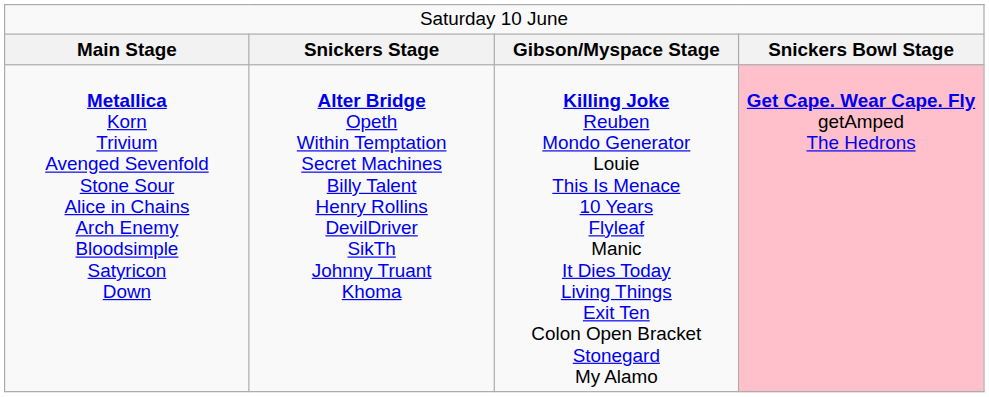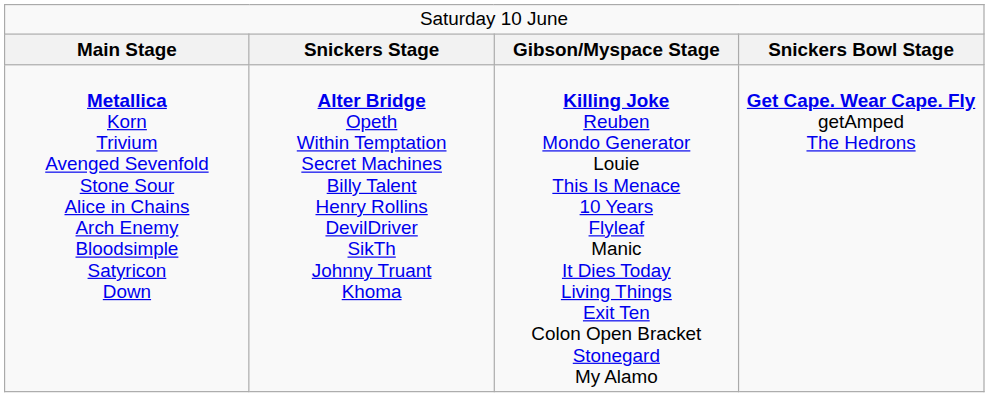(861, 121) pink background -> (861, 121) no background
